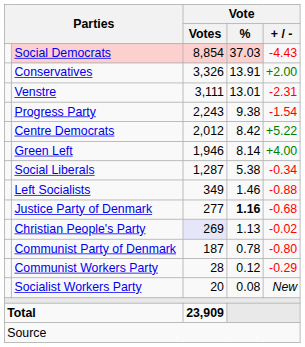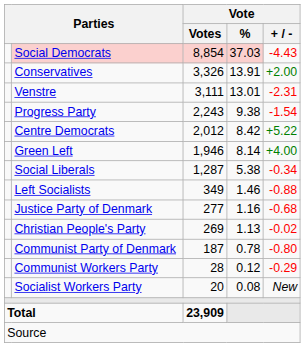(248, 209) bold -> (248, 209) normal
(214, 229) lavender background -> (214, 229) no background
